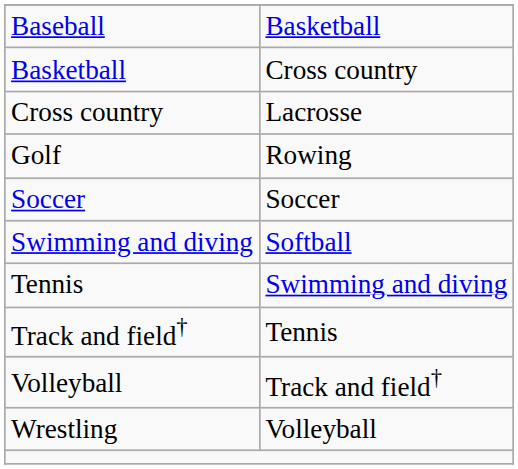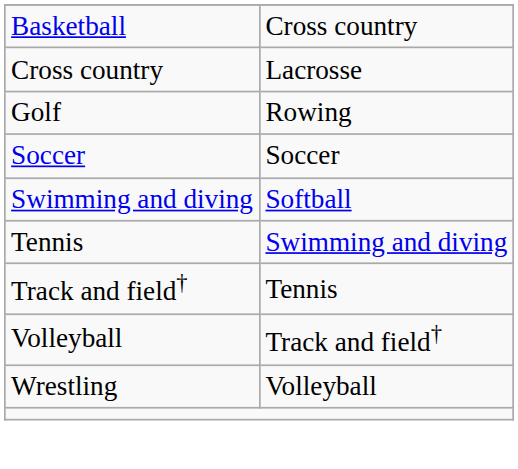- row: (58, 26)
